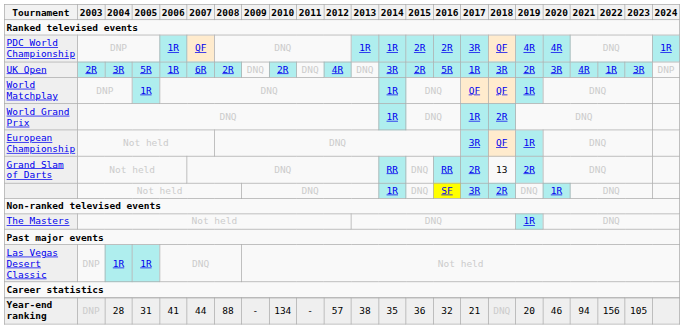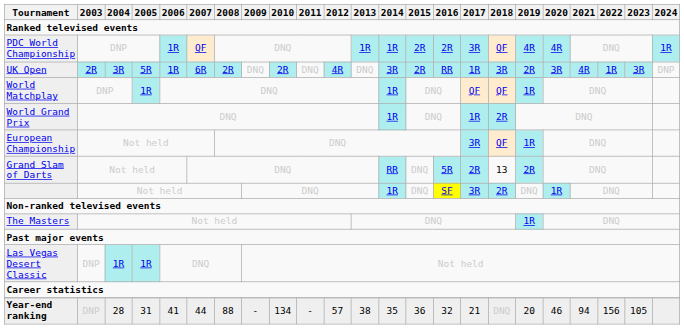(447, 69) 5R -> (447, 69) RR
(447, 170) RR -> (447, 170) 5R
